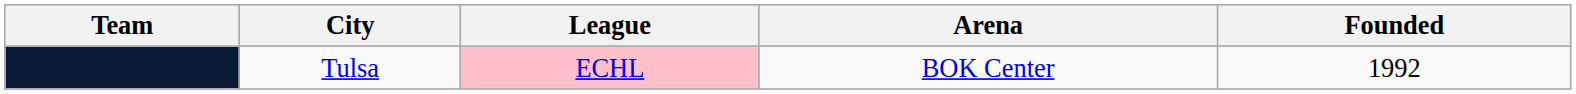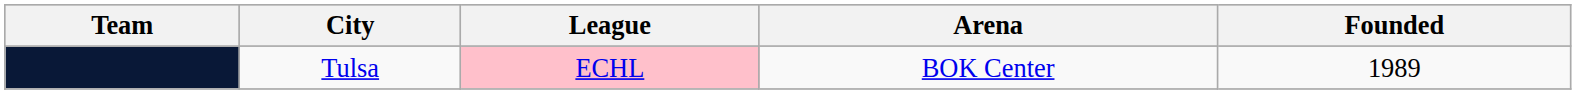(1394, 67) 1992 -> (1394, 67) 1989
